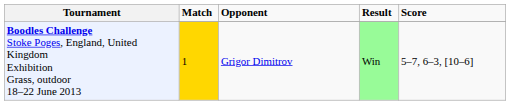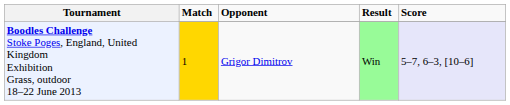(437, 60) no background -> (437, 60) lavender background
